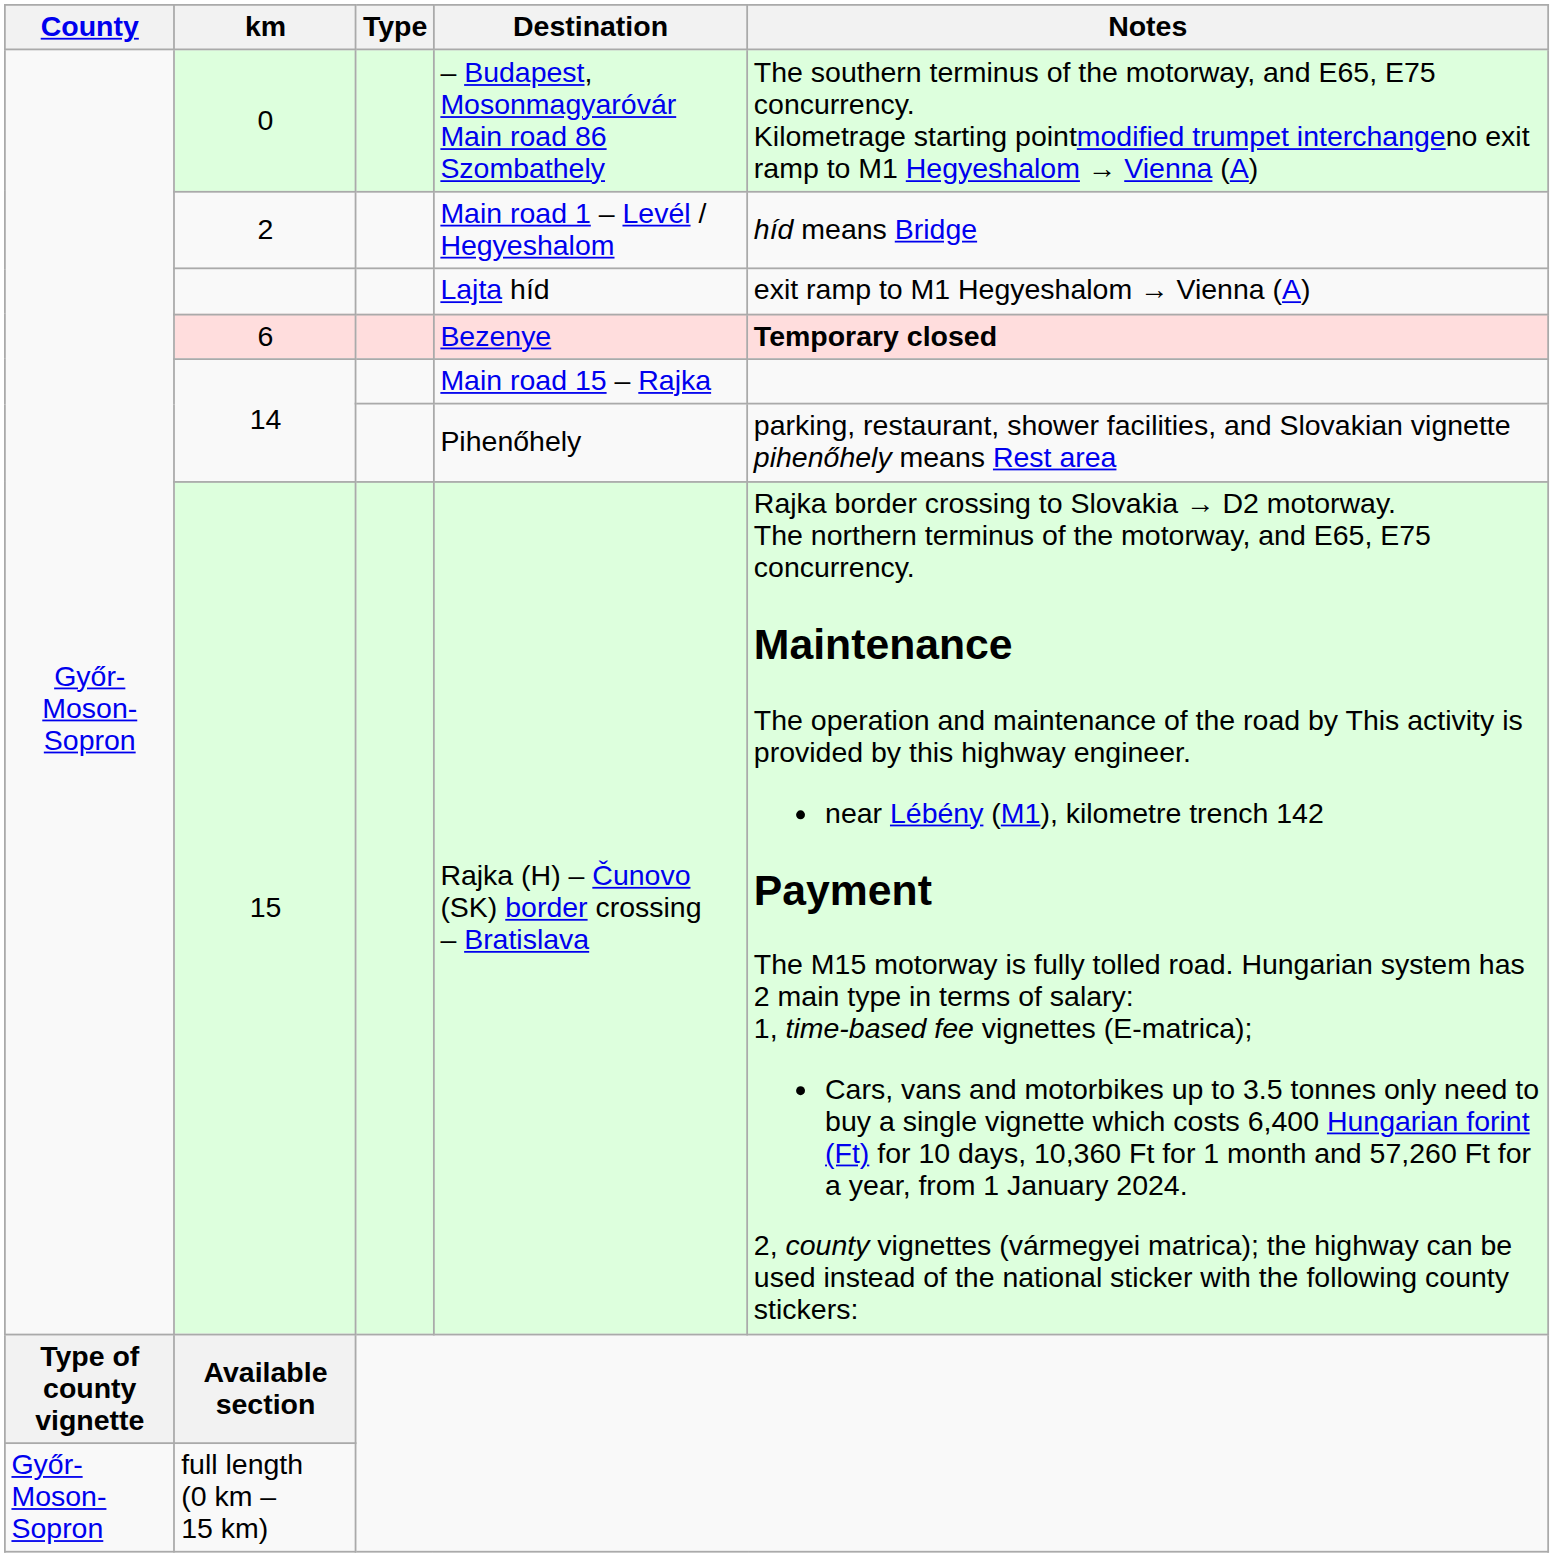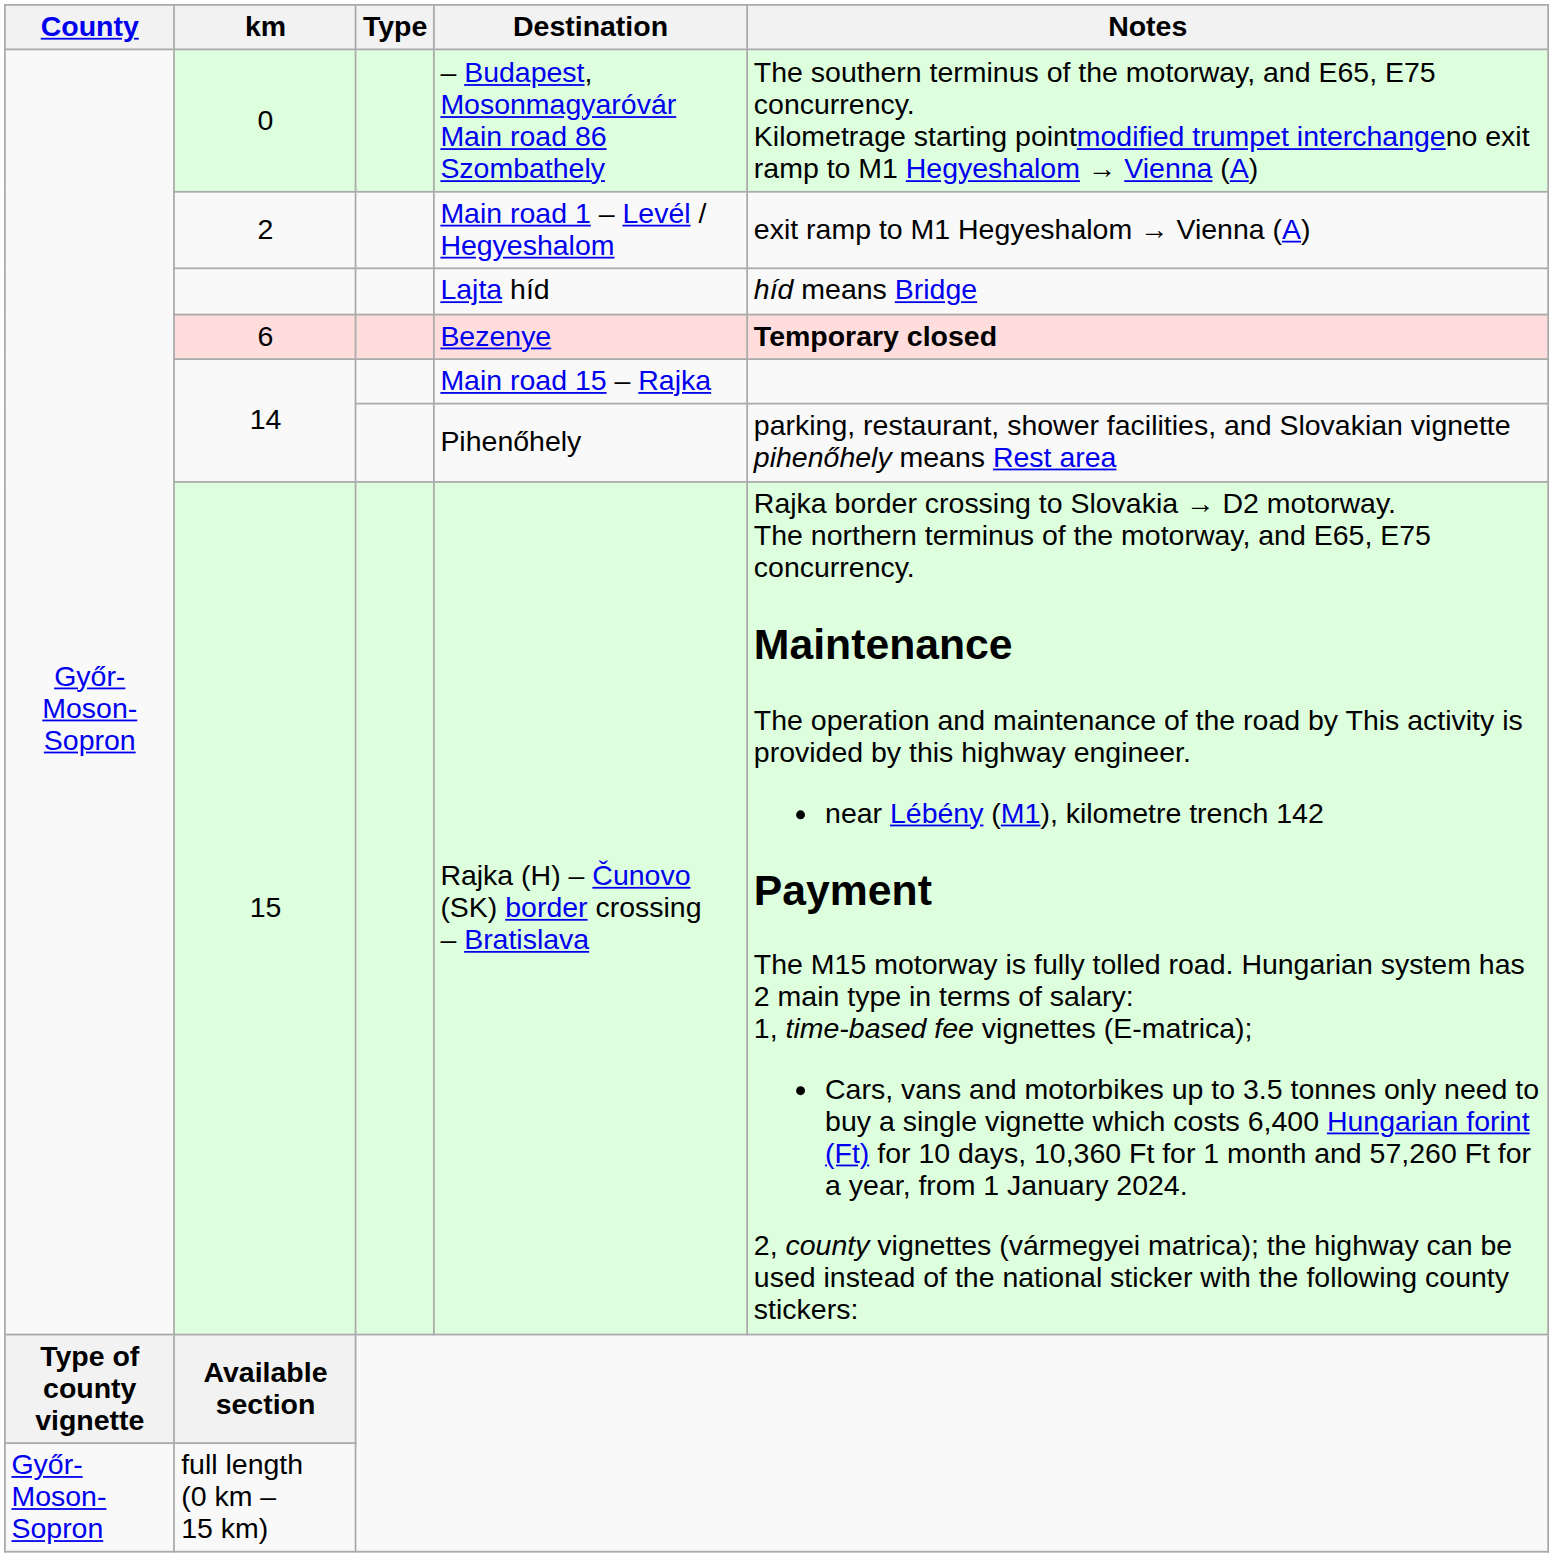(865, 229) híd means Bridge -> (1032, 229) exit ramp to M1 Hegyeshalom → Vienna (A)
(1032, 290) exit ramp to M1 Hegyeshalom → Vienna (A) -> (865, 290) híd means Bridge
